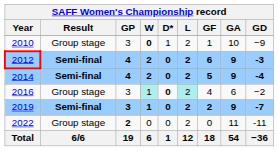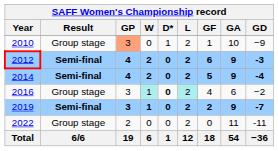(128, 43) no background -> (128, 43) lightsalmon background
(149, 43) bold -> (149, 43) normal
(128, 123) bold -> (128, 123) normal
